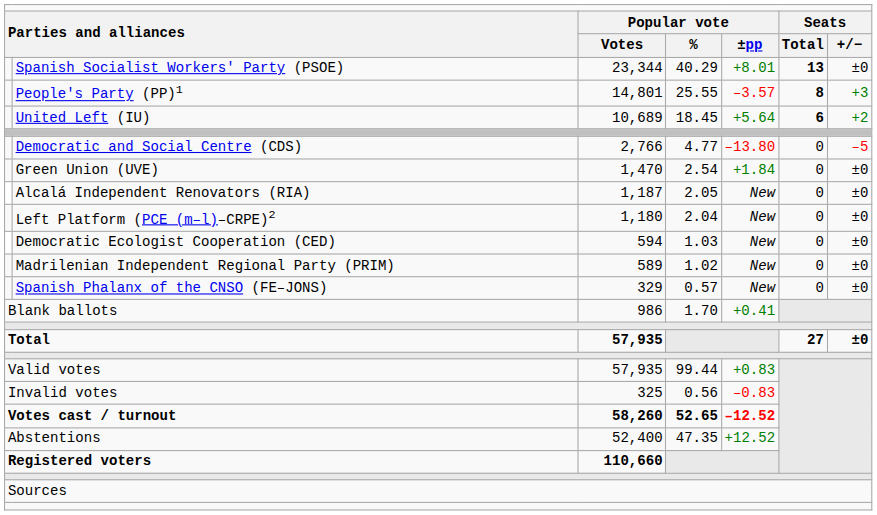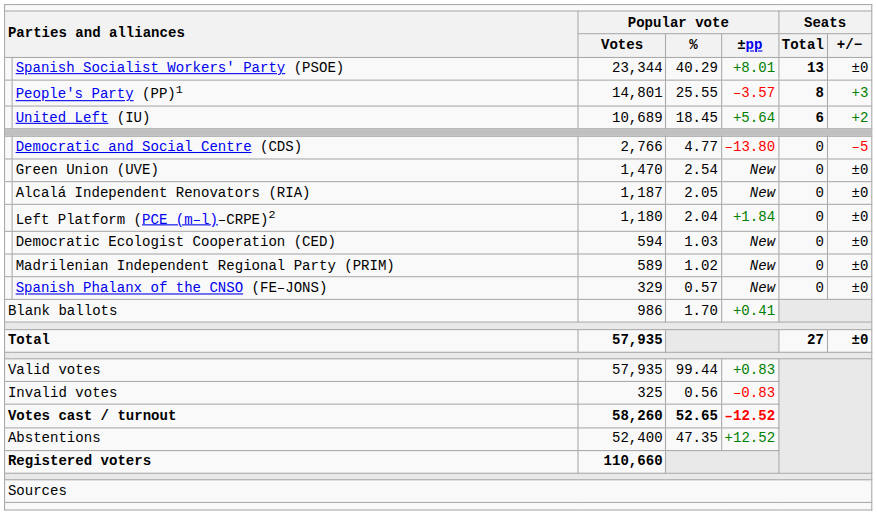(754, 170) +1.84 -> (762, 170) New
(762, 218) New -> (754, 218) +1.84
